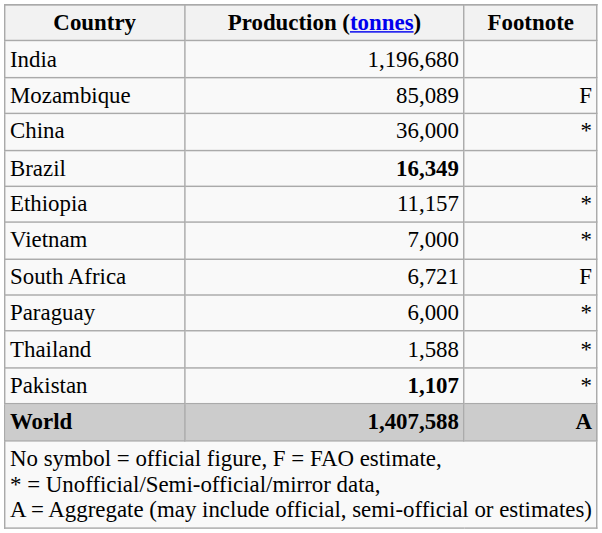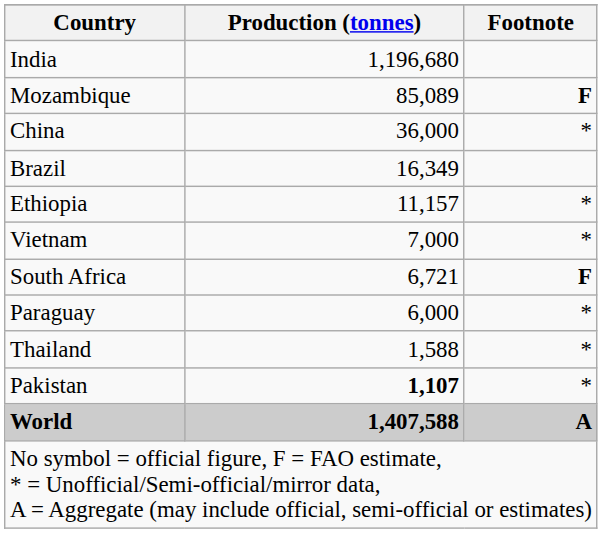(586, 95) normal -> (585, 95) bold
(428, 167) bold -> (428, 167) normal
(586, 276) normal -> (585, 276) bold
